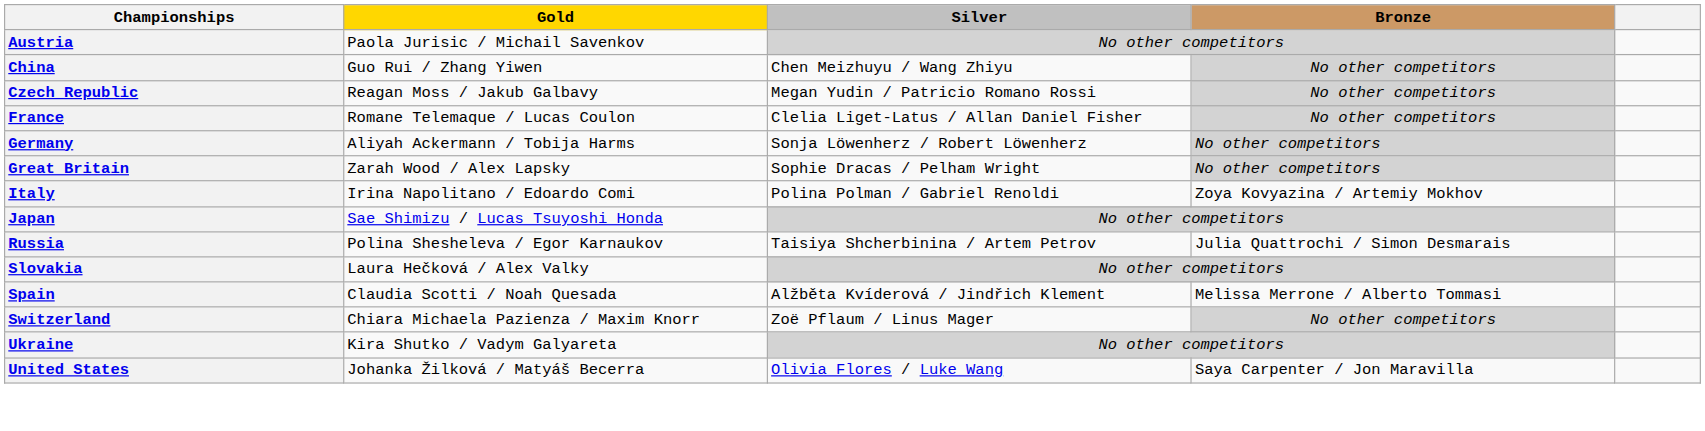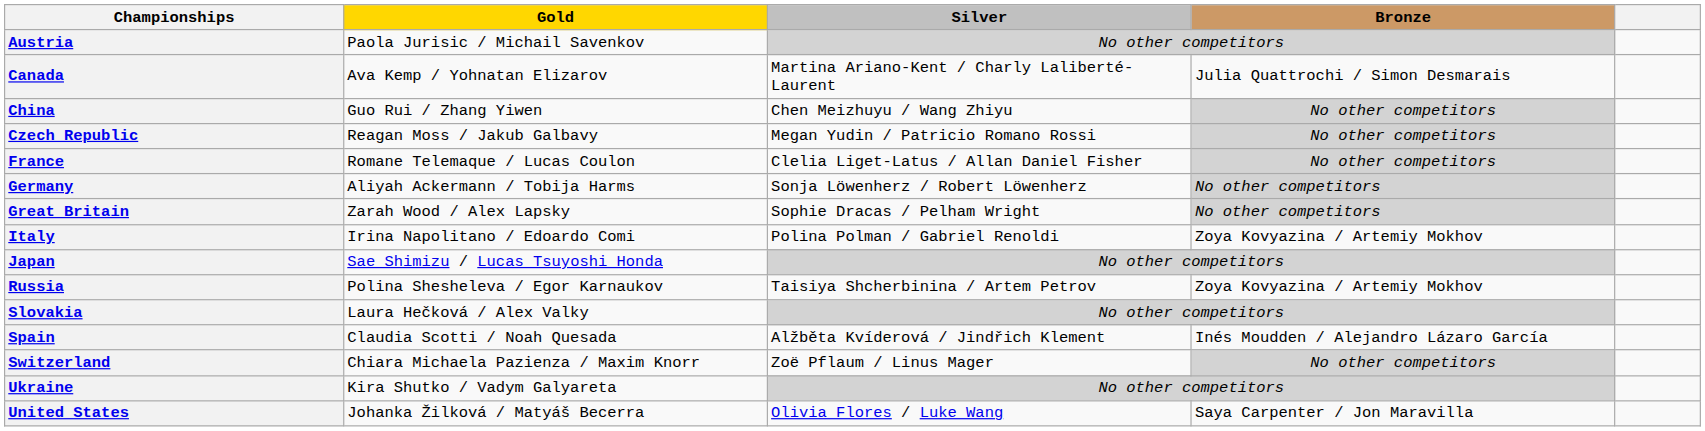+ row: (36, 77)
(1353, 244) Julia Quattrochi / Simon Desmarais -> (1339, 287) Zoya Kovyazina / Artemiy Mokhov
(1348, 295) Melissa Merrone / Alberto Tommasi -> (1371, 338) Inés Moudden / Alejandro Lázaro García
